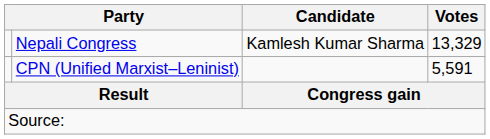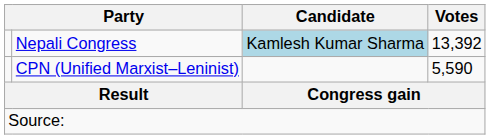(335, 43) no background -> (335, 43) lightblue background
(457, 43) 13,329 -> (457, 43) 13,392
(452, 69) 5,591 -> (452, 69) 5,590
